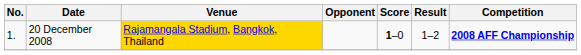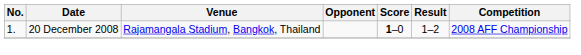(200, 35) gold background -> (222, 29) no background
(513, 35) bold -> (509, 29) normal
